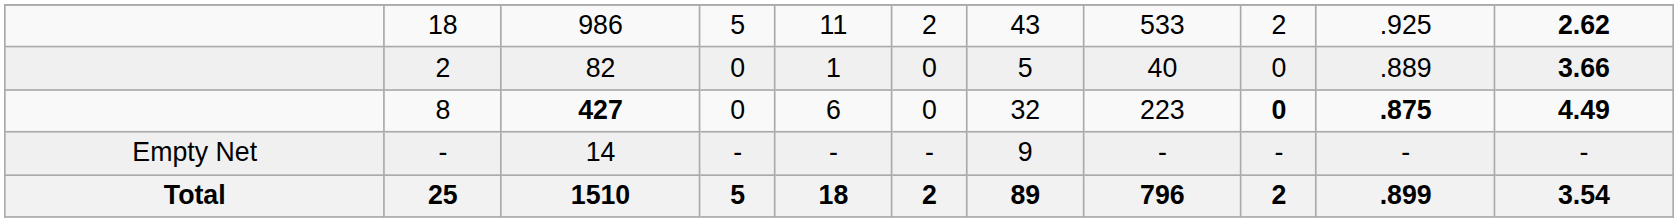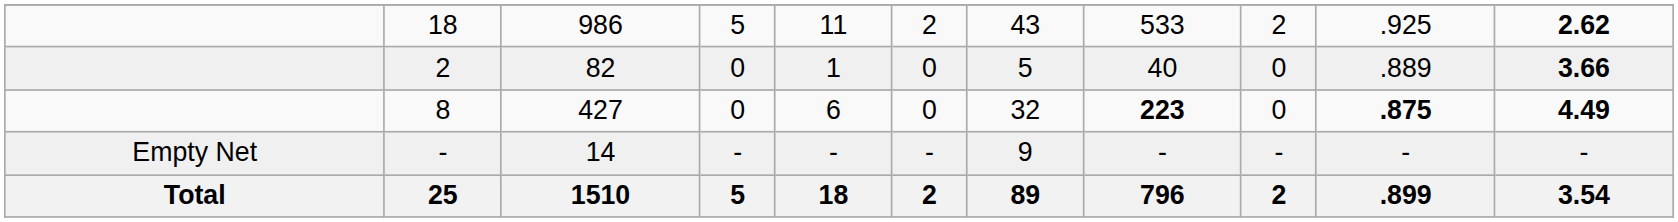(600, 110) bold -> (600, 110) normal
(1162, 110) normal -> (1162, 110) bold
(1279, 110) bold -> (1279, 110) normal
